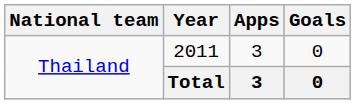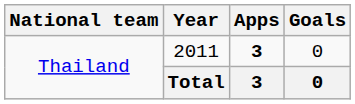(257, 51) normal -> (257, 51) bold
